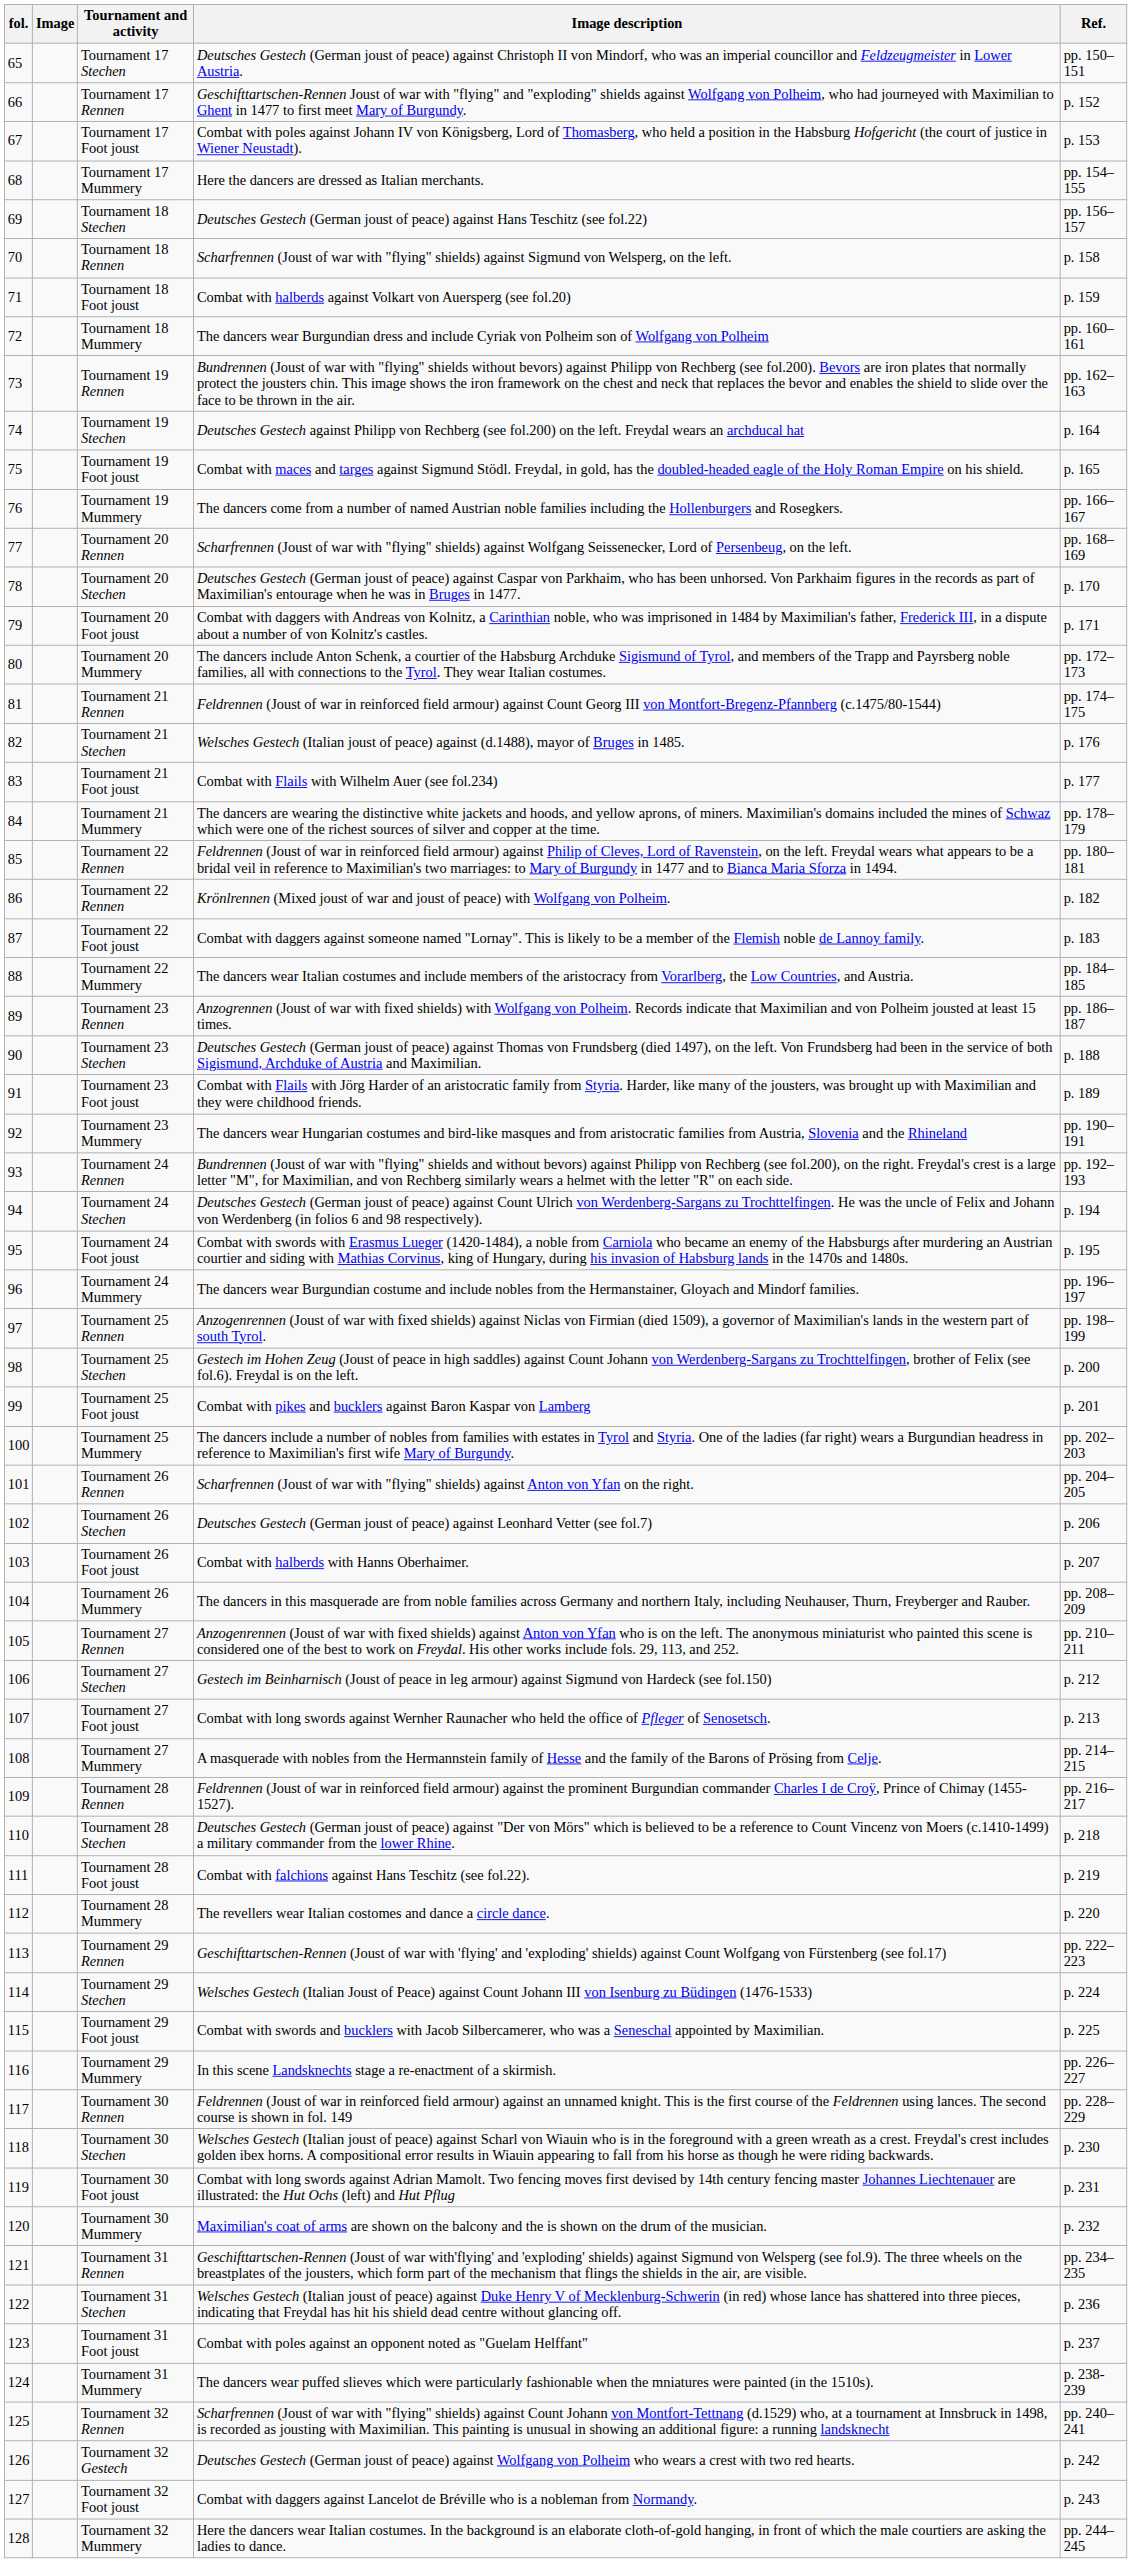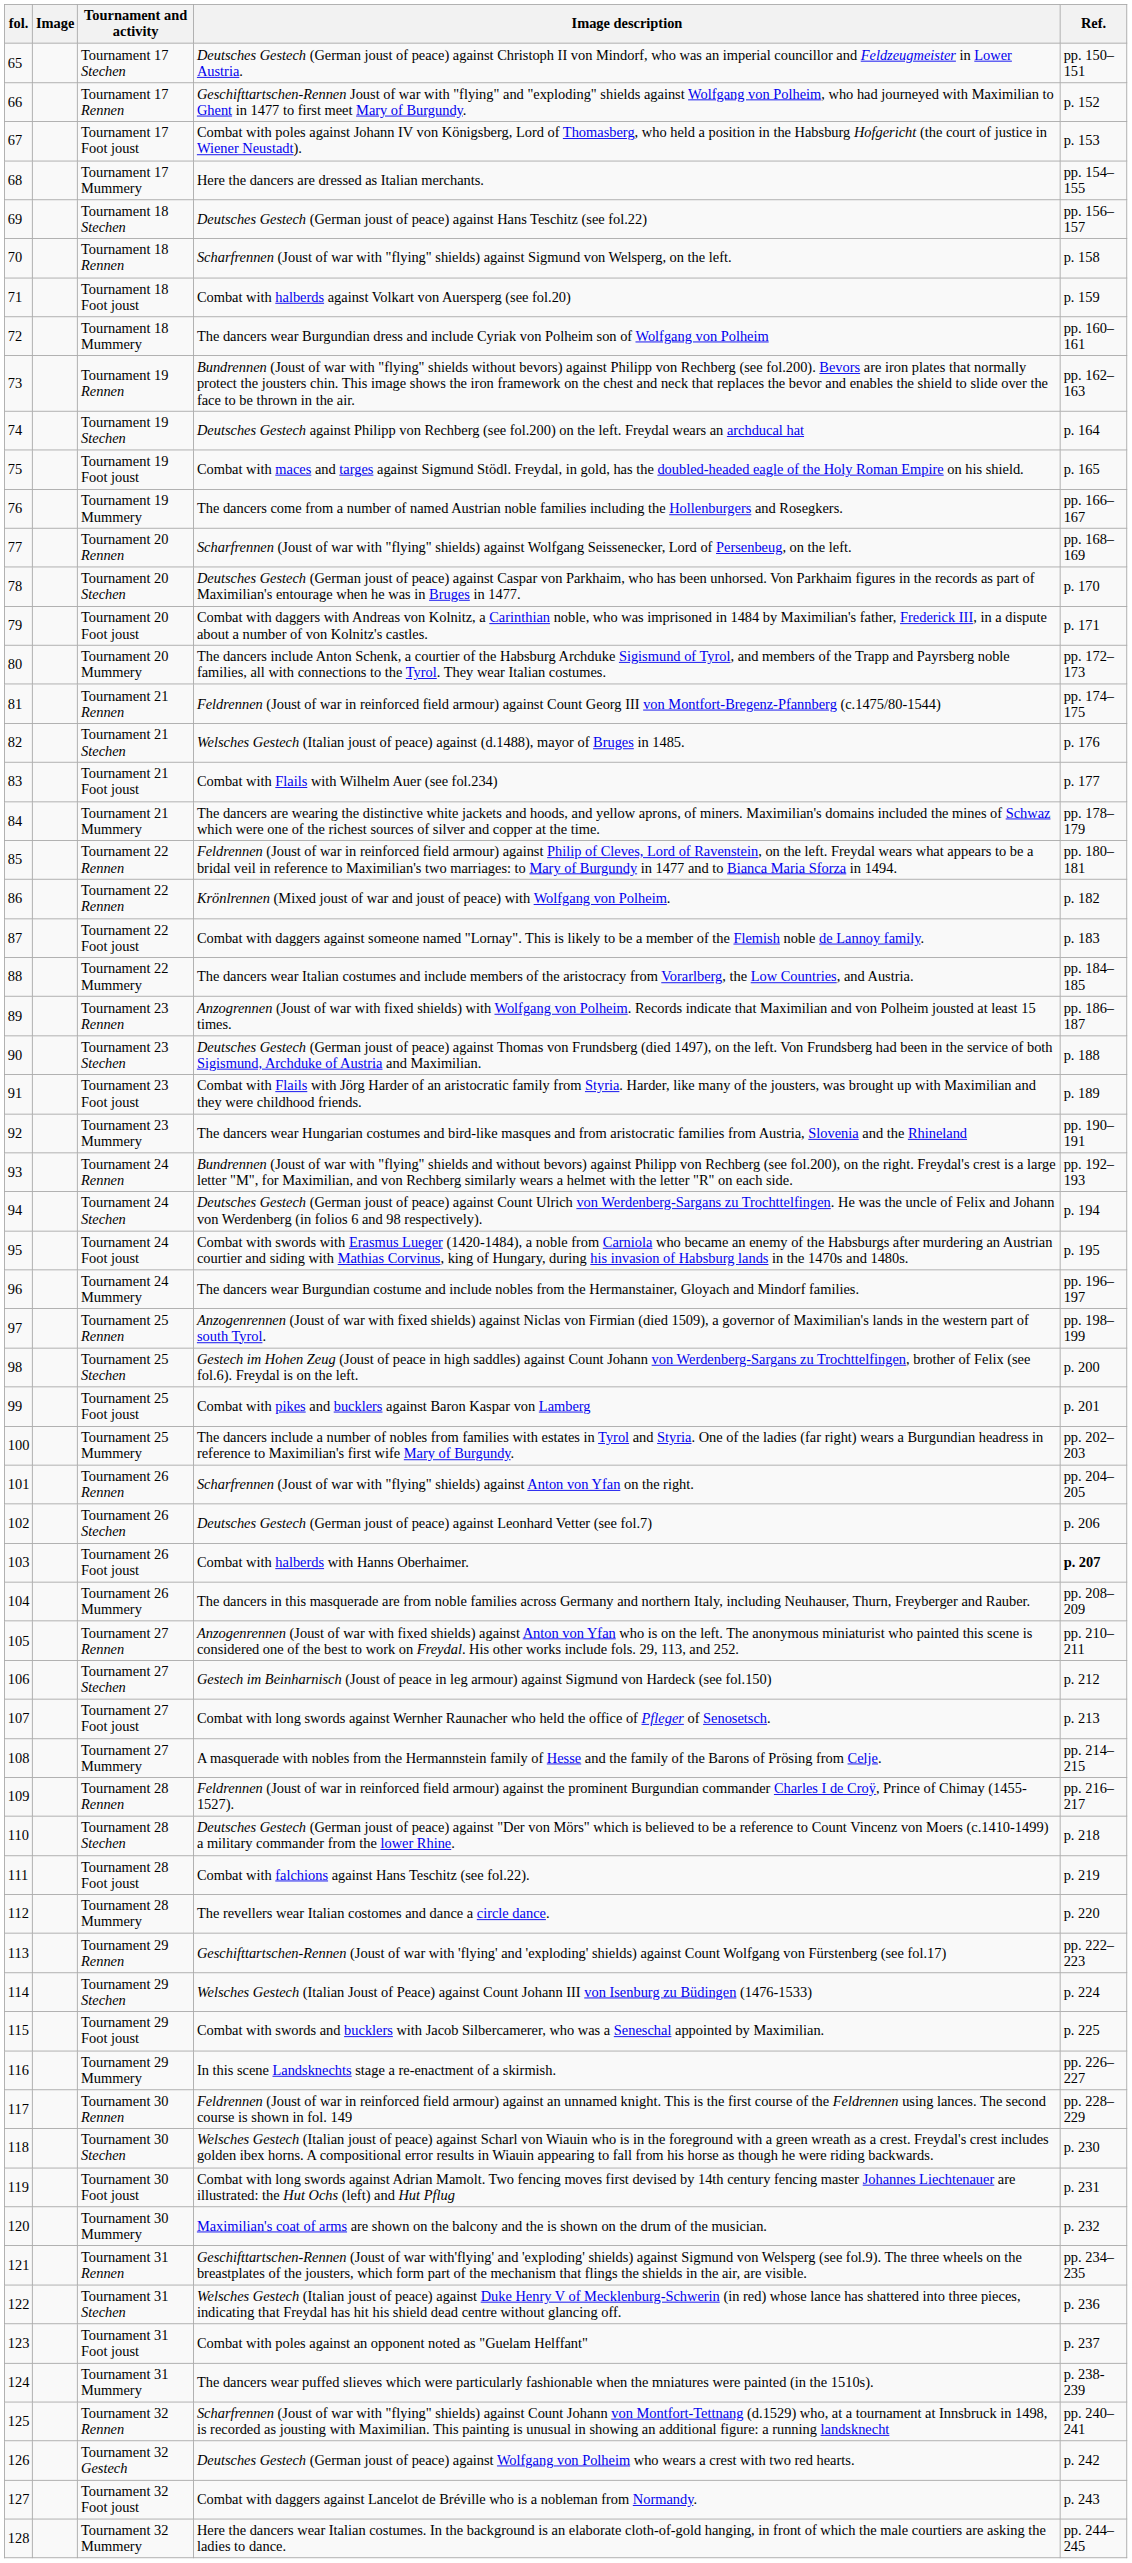(1082, 1562) normal -> (1082, 1562) bold
